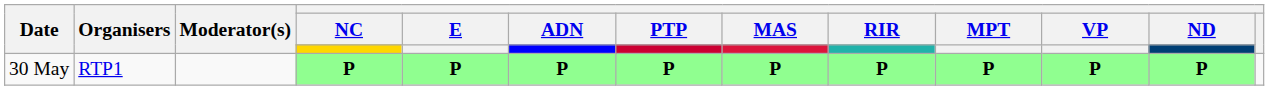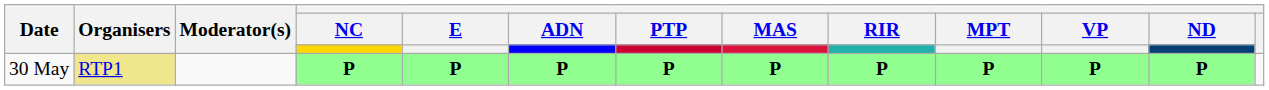(100, 68) no background -> (100, 68) khaki background
